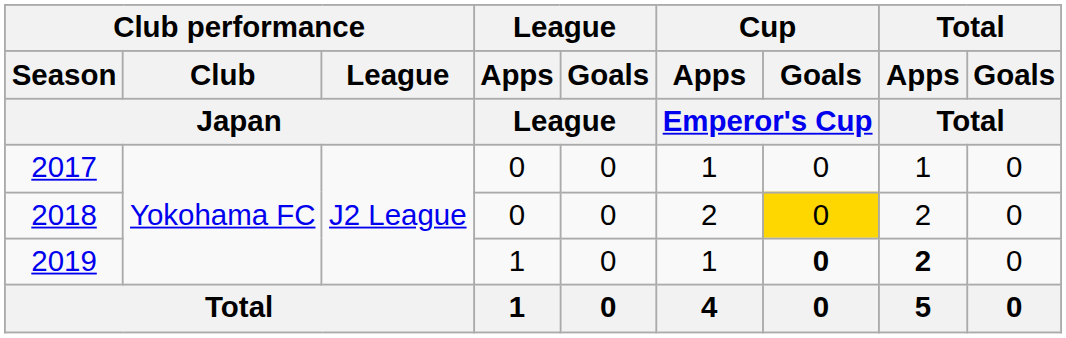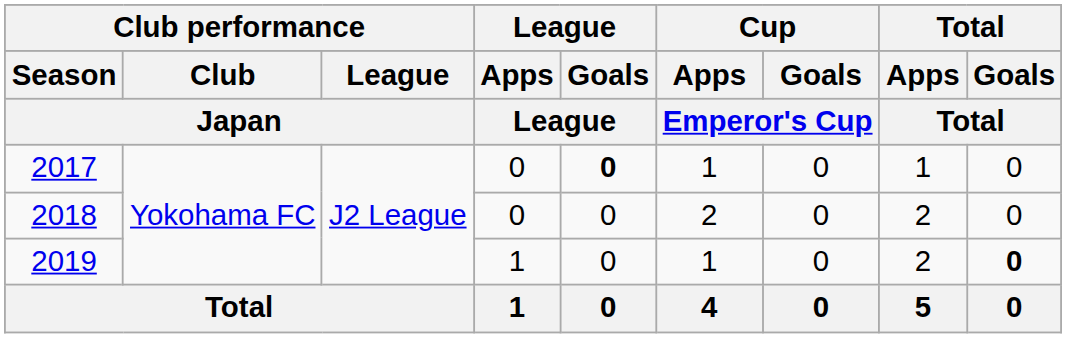(608, 167) normal -> (608, 167) bold
(821, 214) gold background -> (821, 214) no background
(821, 261) bold -> (821, 261) normal
(923, 261) bold -> (923, 261) normal
(1014, 261) normal -> (1014, 261) bold
